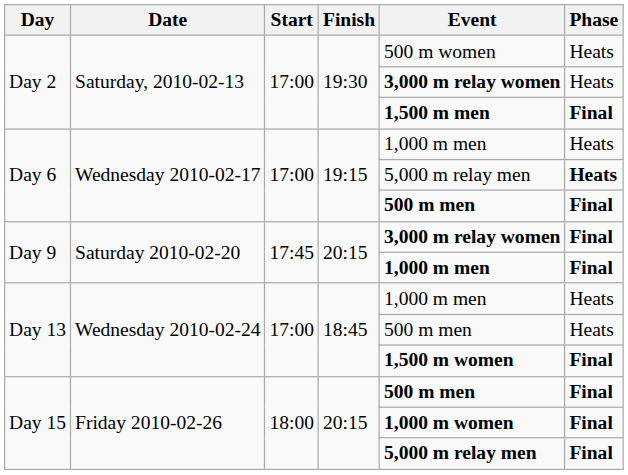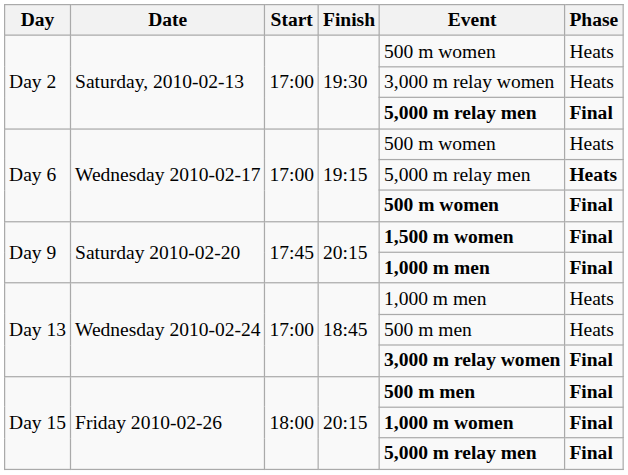(472, 81) bold -> (469, 81) normal
(437, 112) 1,500 m men -> (460, 112) 5,000 m relay men
(435, 143) 1,000 m men -> (440, 143) 500 m women
(430, 205) 500 m men -> (442, 205) 500 m women
(472, 236) 3,000 m relay women -> (449, 236) 1,500 m women
(449, 360) 1,500 m women -> (472, 360) 3,000 m relay women
